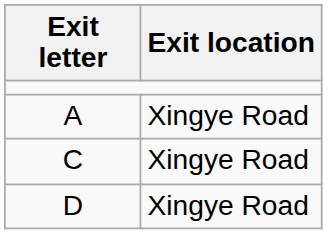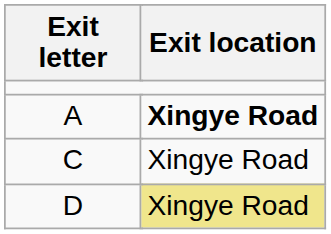(228, 116) normal -> (233, 116) bold
(228, 205) no background -> (228, 205) khaki background
